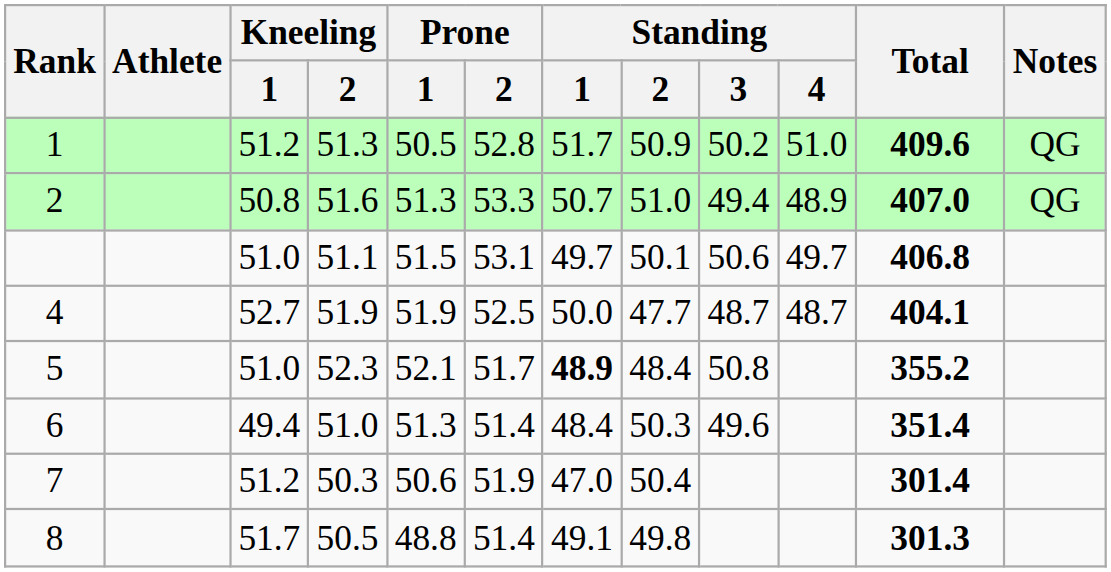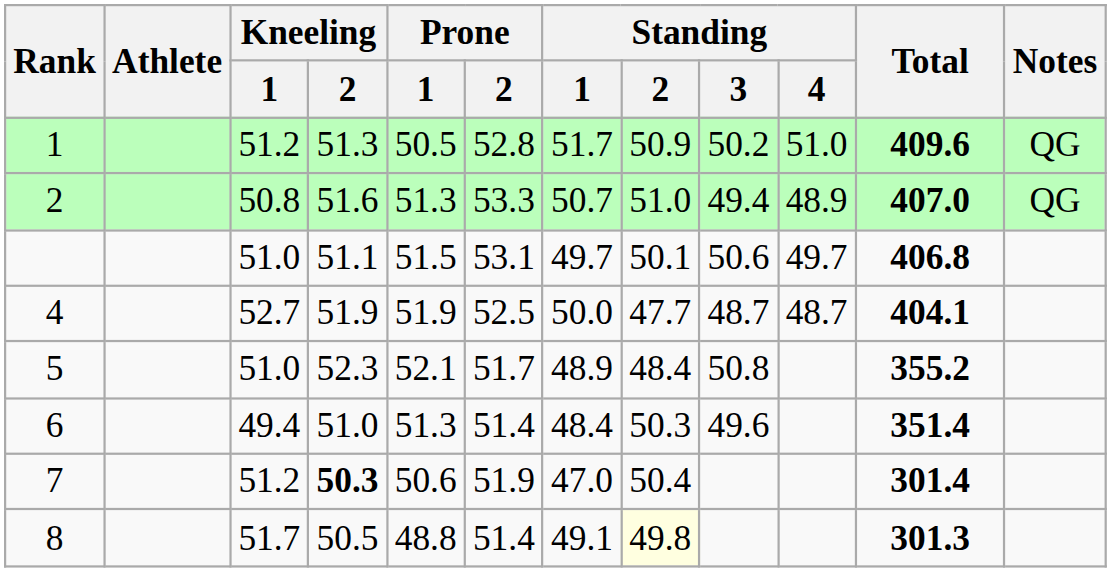(582, 369) bold -> (582, 369) normal
(348, 481) normal -> (348, 481) bold
(660, 537) no background -> (660, 537) lightyellow background
